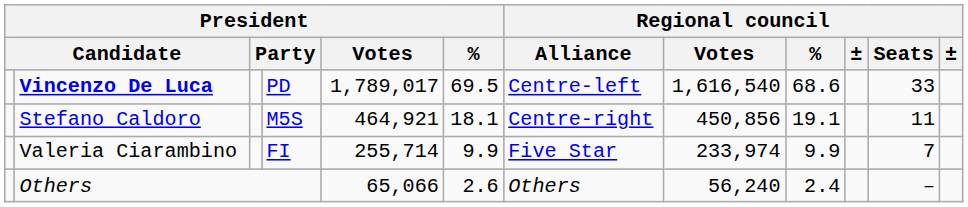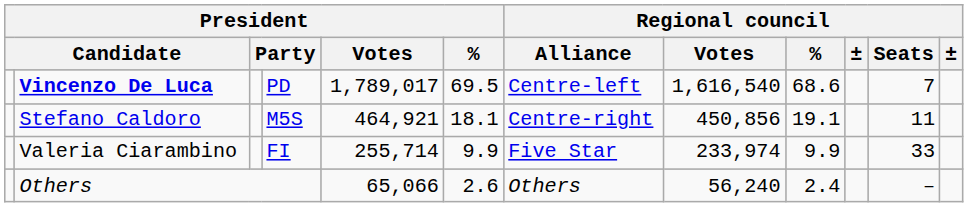(923, 87) 33 -> (929, 87) 7
(929, 153) 7 -> (923, 153) 33
